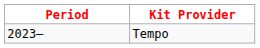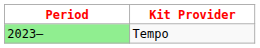(25, 34) no background -> (25, 34) lightgreen background
